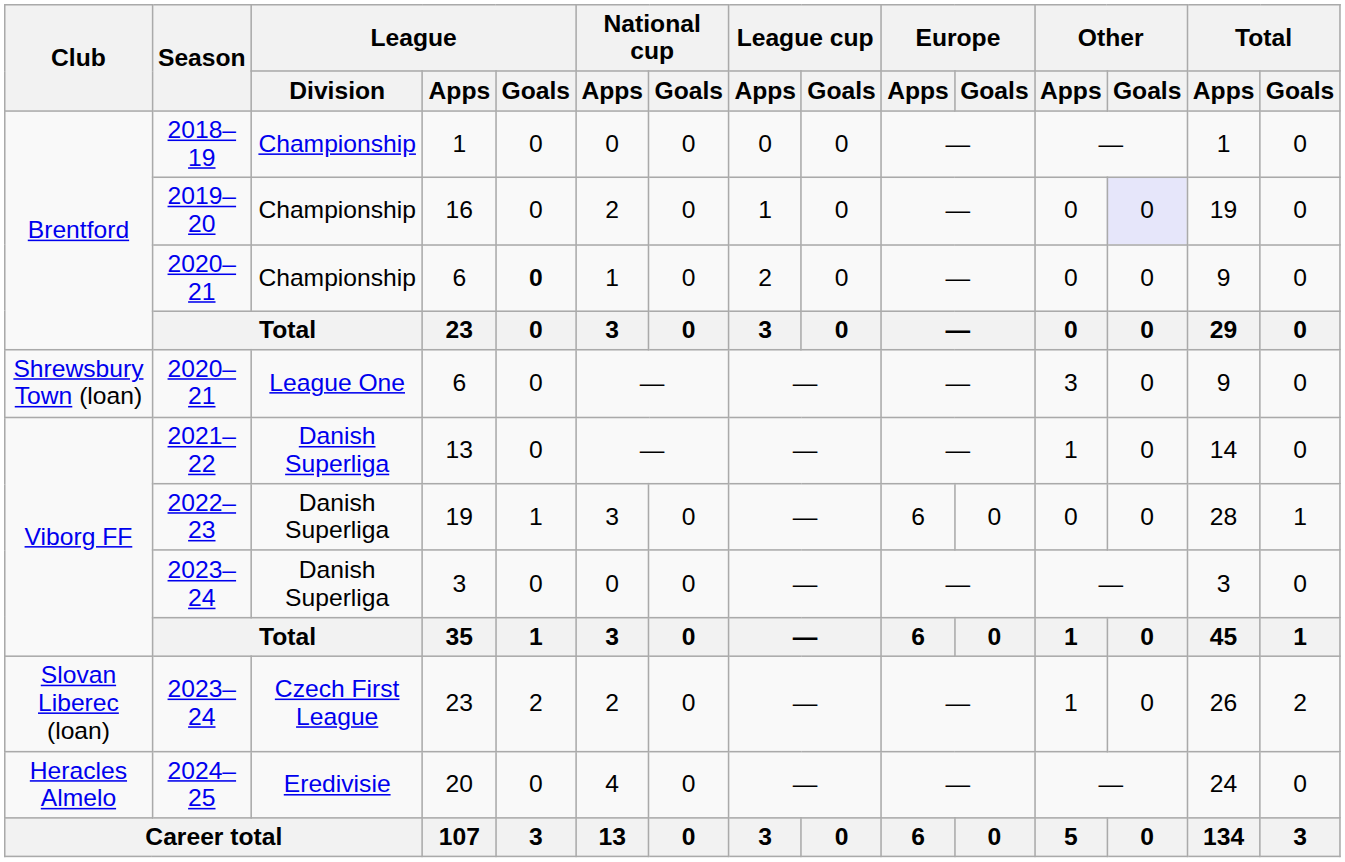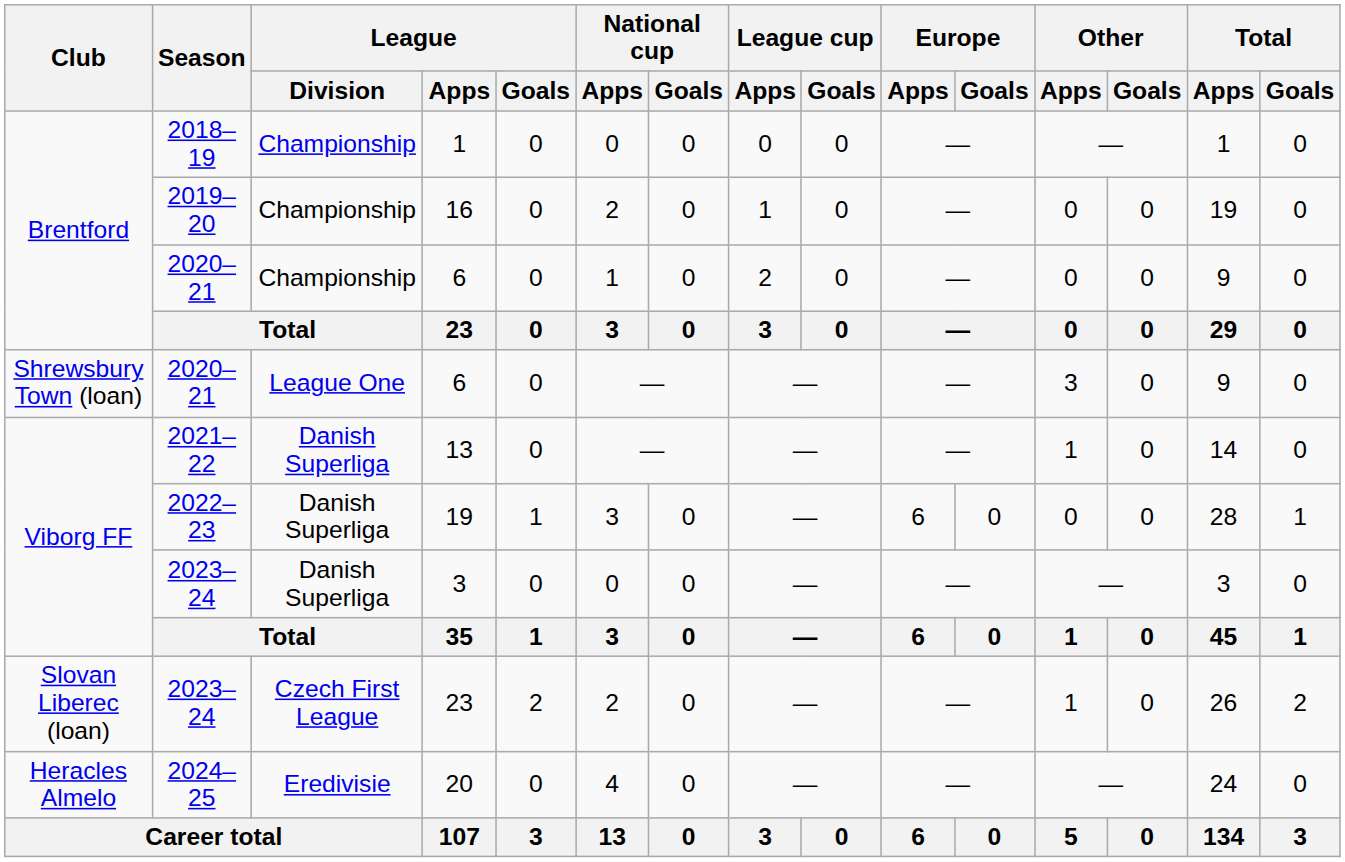(1147, 210) lavender background -> (1147, 210) no background
(536, 277) bold -> (536, 277) normal
